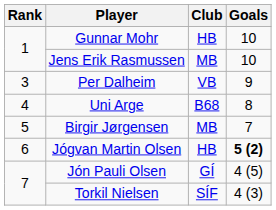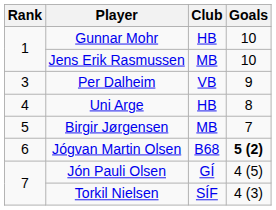(207, 104) B68 -> (207, 104) HB
(207, 149) HB -> (207, 149) B68
